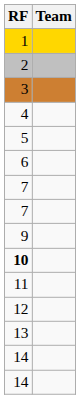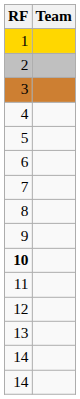(25, 211) 7 -> (25, 211) 8
